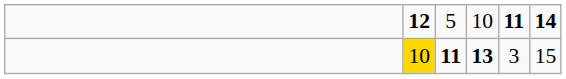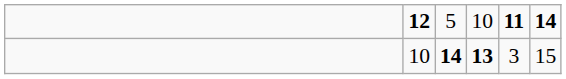(419, 55) gold background -> (419, 55) no background
(451, 55) 11 -> (451, 55) 14
